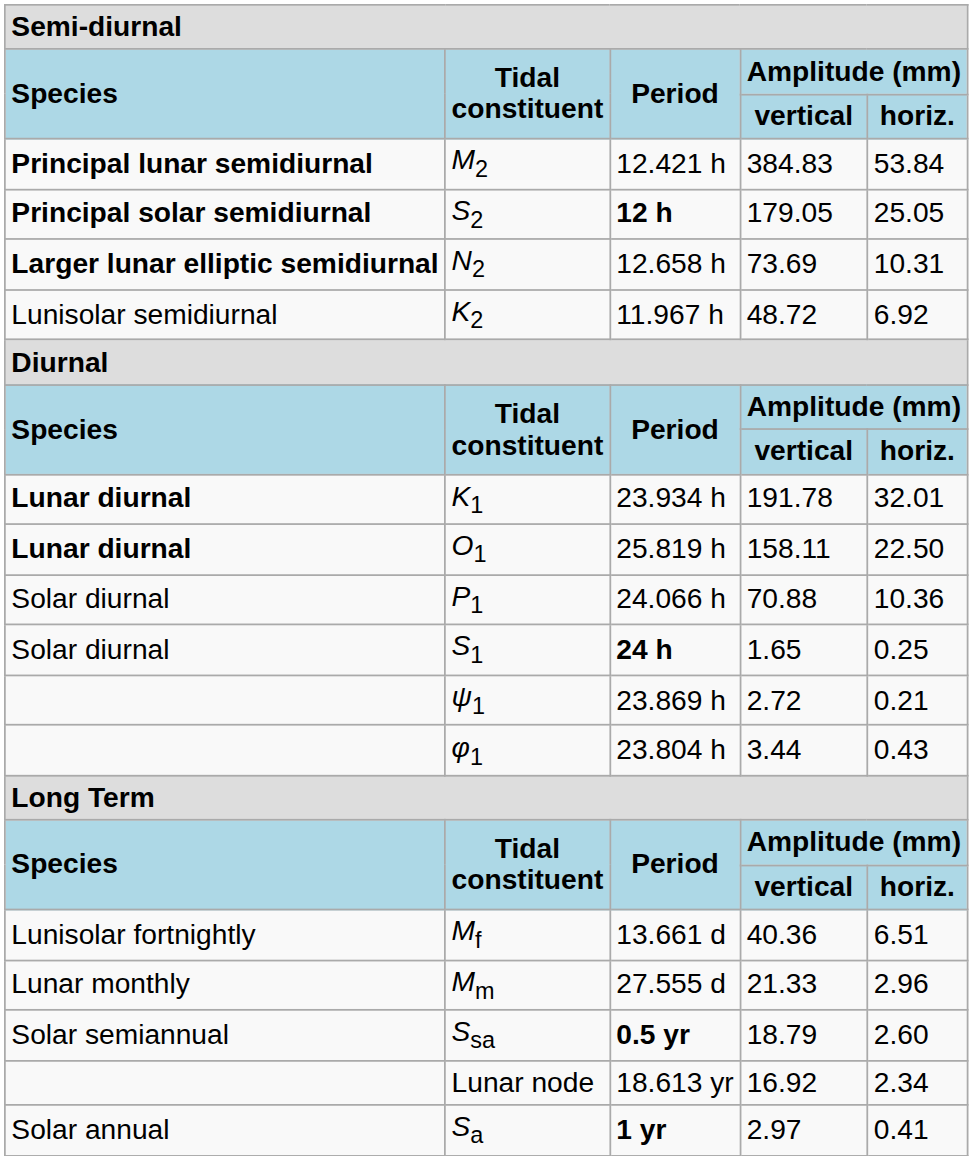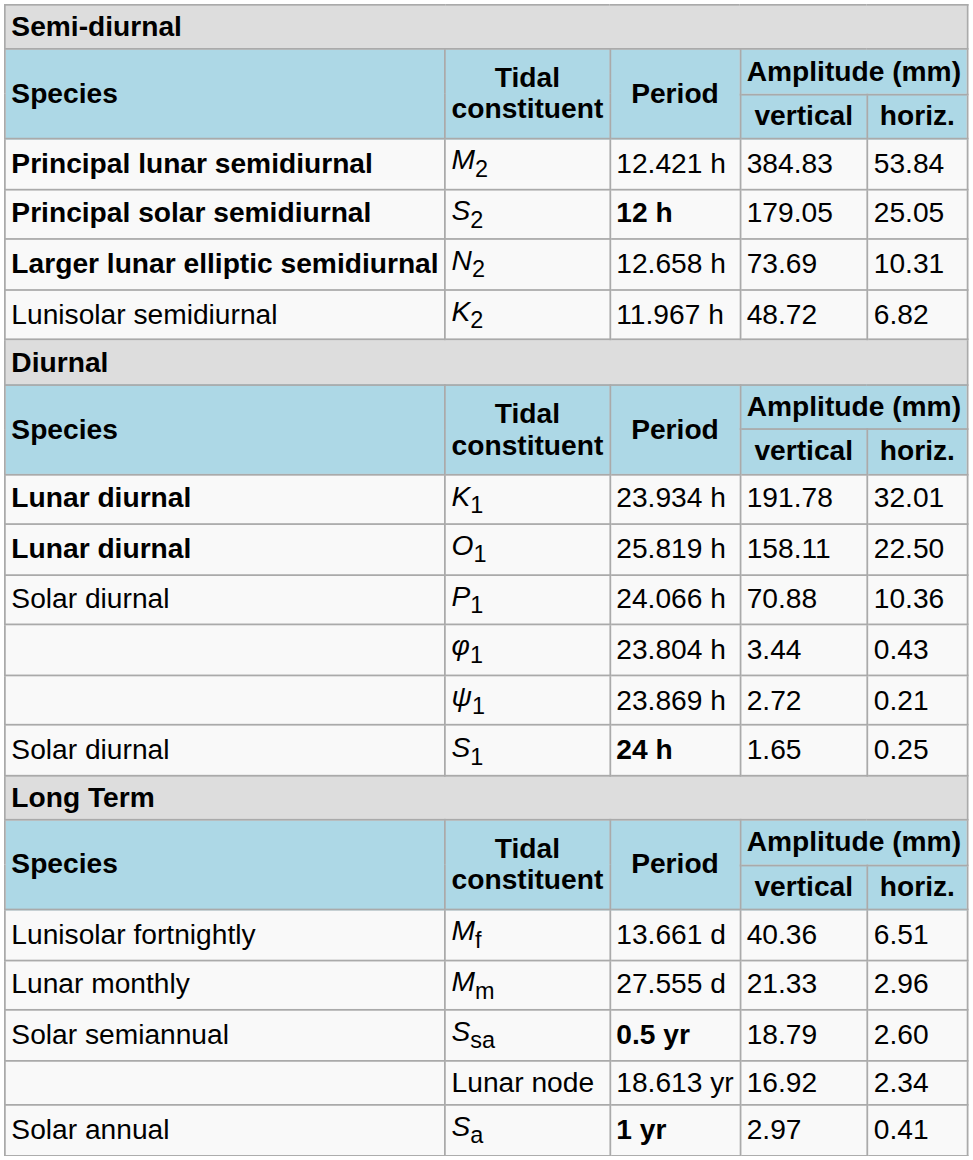(901, 314) 6.92 -> (901, 314) 6.82
rows swapped: (467, 750) <-> (467, 650)
